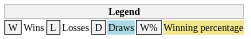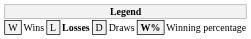(76, 27) normal -> (76, 27) bold
(121, 27) lightblue background -> (122, 27) no background
(149, 27) normal -> (150, 27) bold
(203, 27) khaki background -> (206, 27) no background
